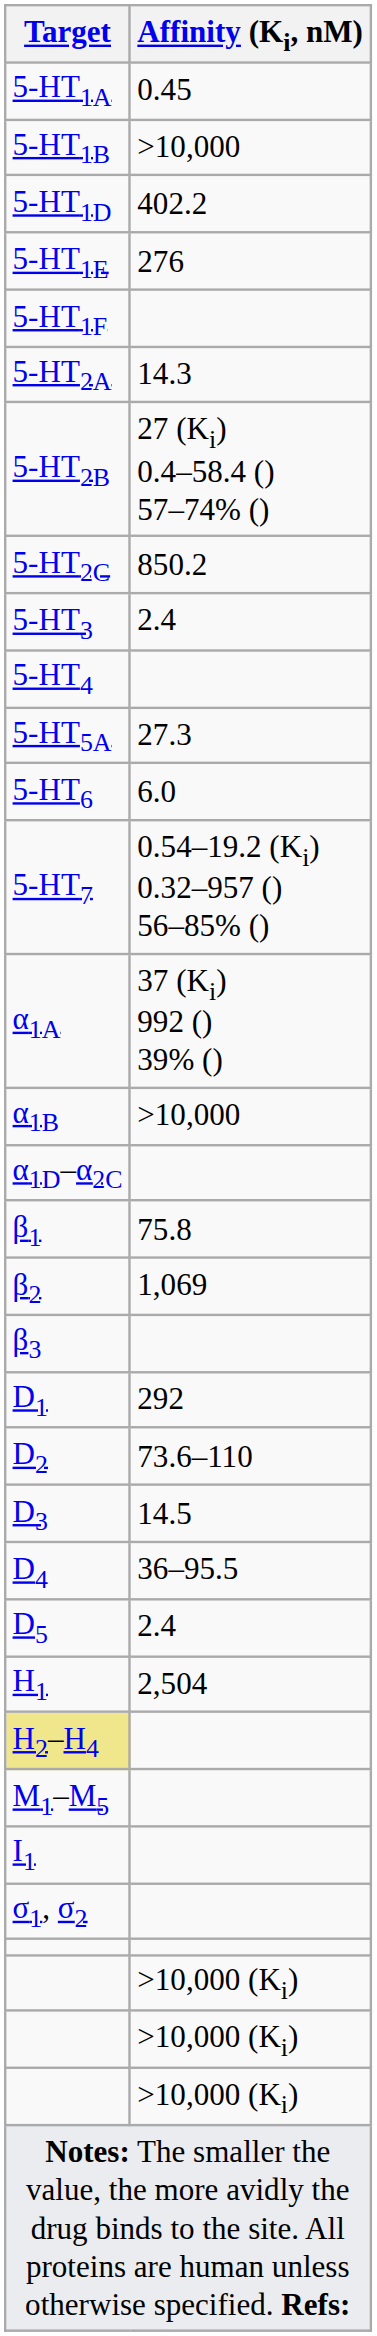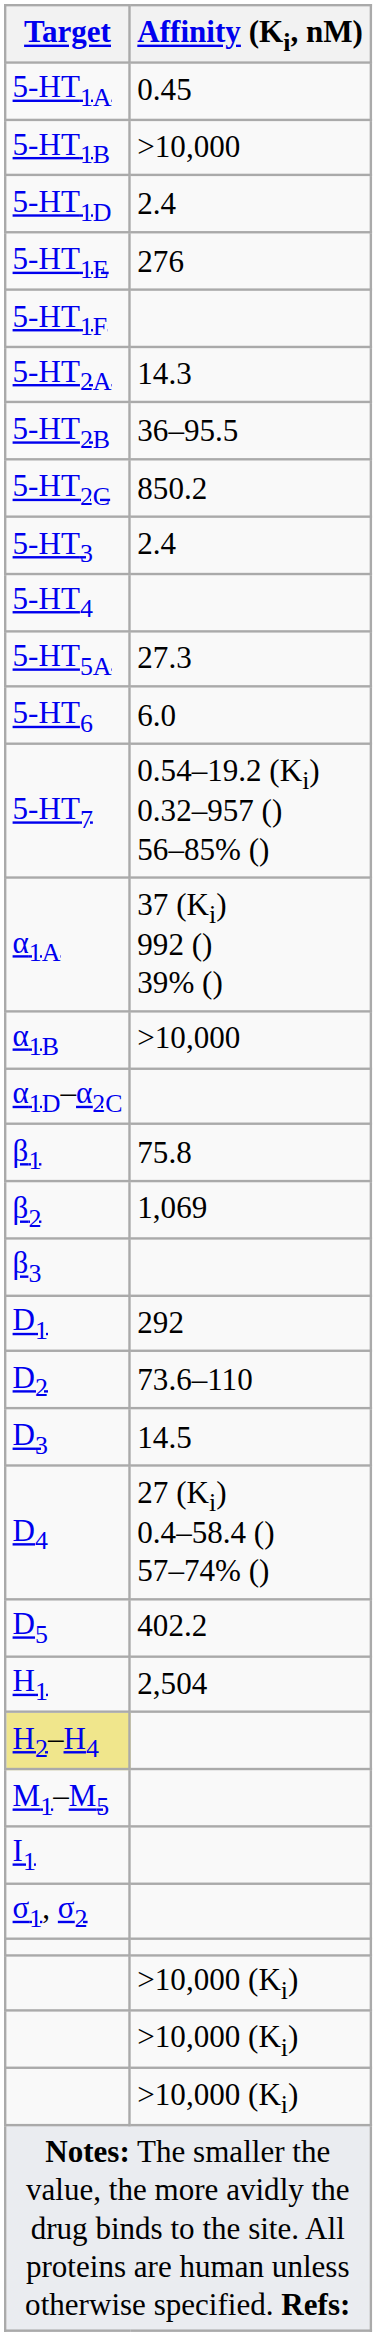(172, 203) 402.2 -> (157, 203) 2.4
(206, 469) 27 (Ki) 0.4–58.4 () 57–74% () -> (188, 430) 36–95.5
(188, 1569) 36–95.5 -> (206, 1531) 27 (Ki) 0.4–58.4 () 57–74% ()
(157, 1626) 2.4 -> (172, 1626) 402.2
